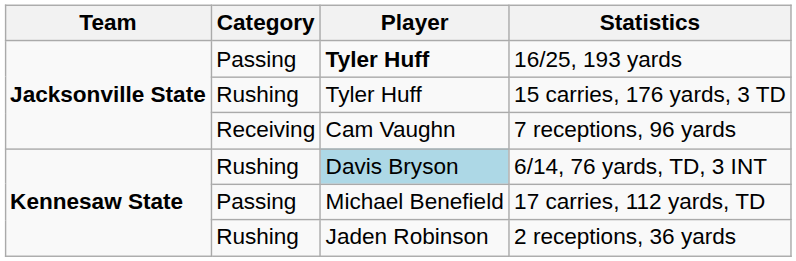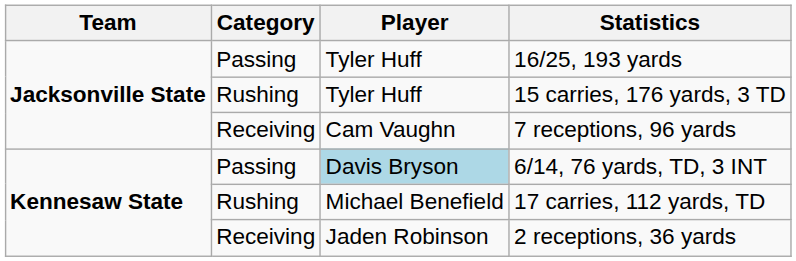(377, 58) bold -> (374, 58) normal
(258, 166) Rushing -> (256, 166) Passing
(256, 201) Passing -> (258, 201) Rushing
(258, 237) Rushing -> (266, 237) Receiving
